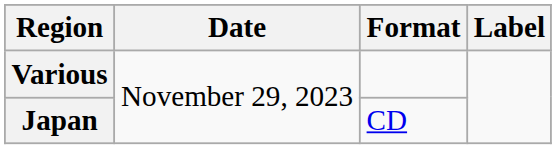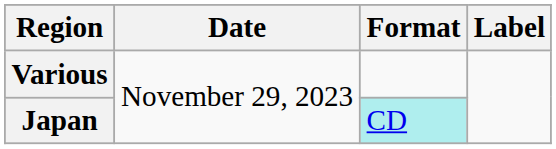(387, 119) no background -> (387, 119) paleturquoise background
